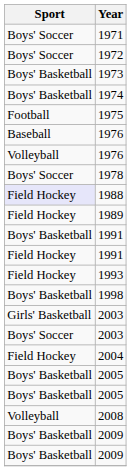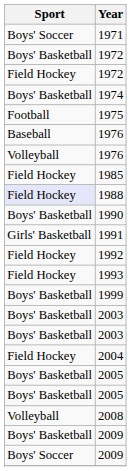(40, 54) Boys' Soccer -> (50, 54) Boys' Basketball
(50, 74) Boys' Basketball -> (42, 74) Field Hockey
(111, 74) 1973 -> (111, 74) 1972
(40, 174) Boys' Soccer -> (42, 174) Field Hockey
(111, 174) 1978 -> (111, 174) 1985
(42, 214) Field Hockey -> (50, 214) Boys' Basketball
(111, 214) 1989 -> (111, 214) 1990
(50, 235) Boys' Basketball -> (49, 235) Girls' Basketball
(111, 255) 1991 -> (111, 255) 1992
(111, 295) 1998 -> (111, 295) 1999
(49, 315) Girls' Basketball -> (50, 315) Boys' Basketball
(40, 335) Boys' Soccer -> (50, 335) Boys' Basketball
(50, 455) Boys' Basketball -> (40, 455) Boys' Soccer
